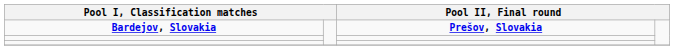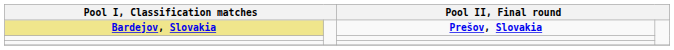(164, 28) no background -> (164, 28) khaki background
